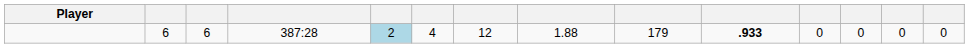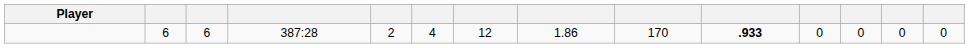(391, 33) lightblue background -> (391, 33) no background
(566, 33) 1.88 -> (566, 33) 1.86
(658, 33) 179 -> (658, 33) 170
